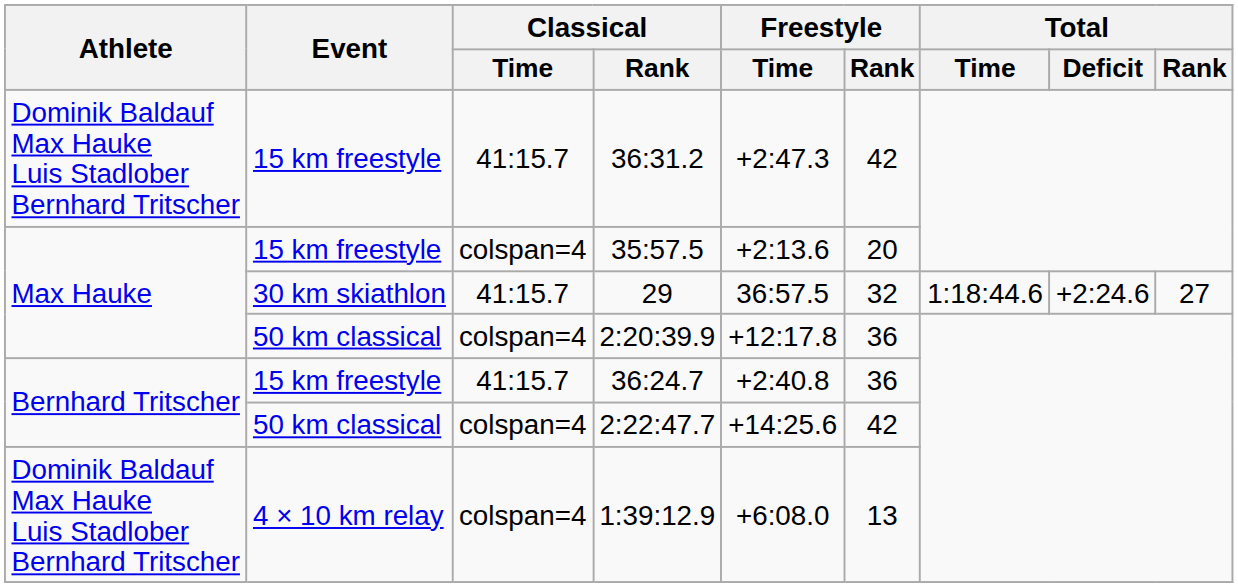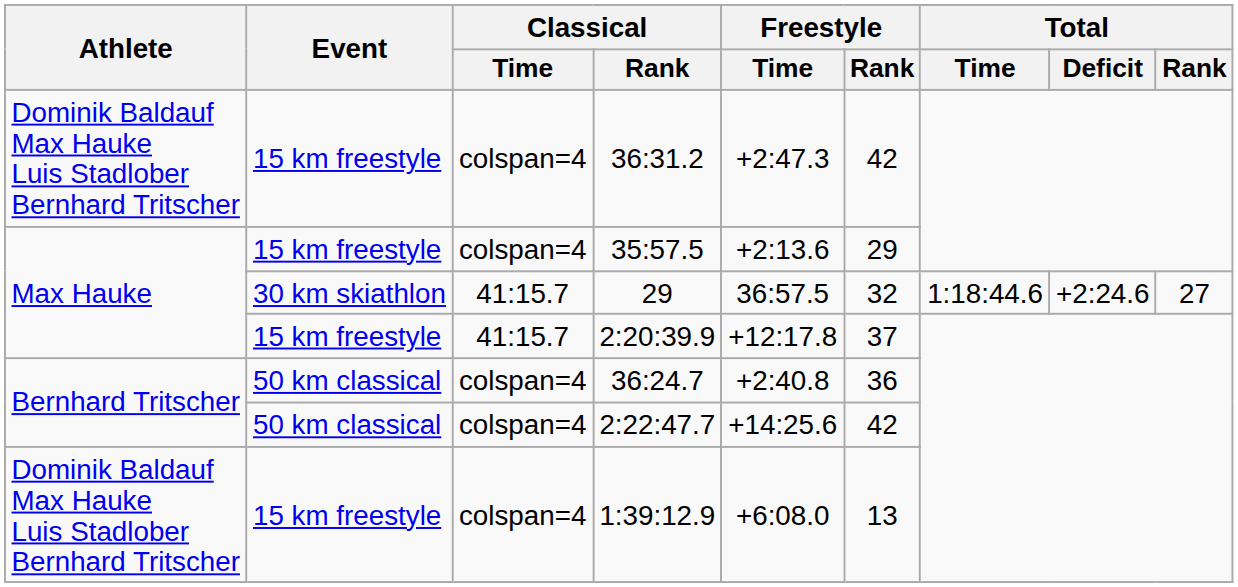(523, 159) 41:15.7 -> (523, 159) colspan=4
(882, 249) 20 -> (882, 249) 29
(347, 337) 50 km classical -> (347, 337) 15 km freestyle
(523, 337) colspan=4 -> (523, 337) 41:15.7
(882, 337) 36 -> (882, 337) 37
(347, 381) 15 km freestyle -> (347, 381) 50 km classical
(523, 381) 41:15.7 -> (523, 381) colspan=4
(348, 515) 4 × 10 km relay -> (347, 515) 15 km freestyle
